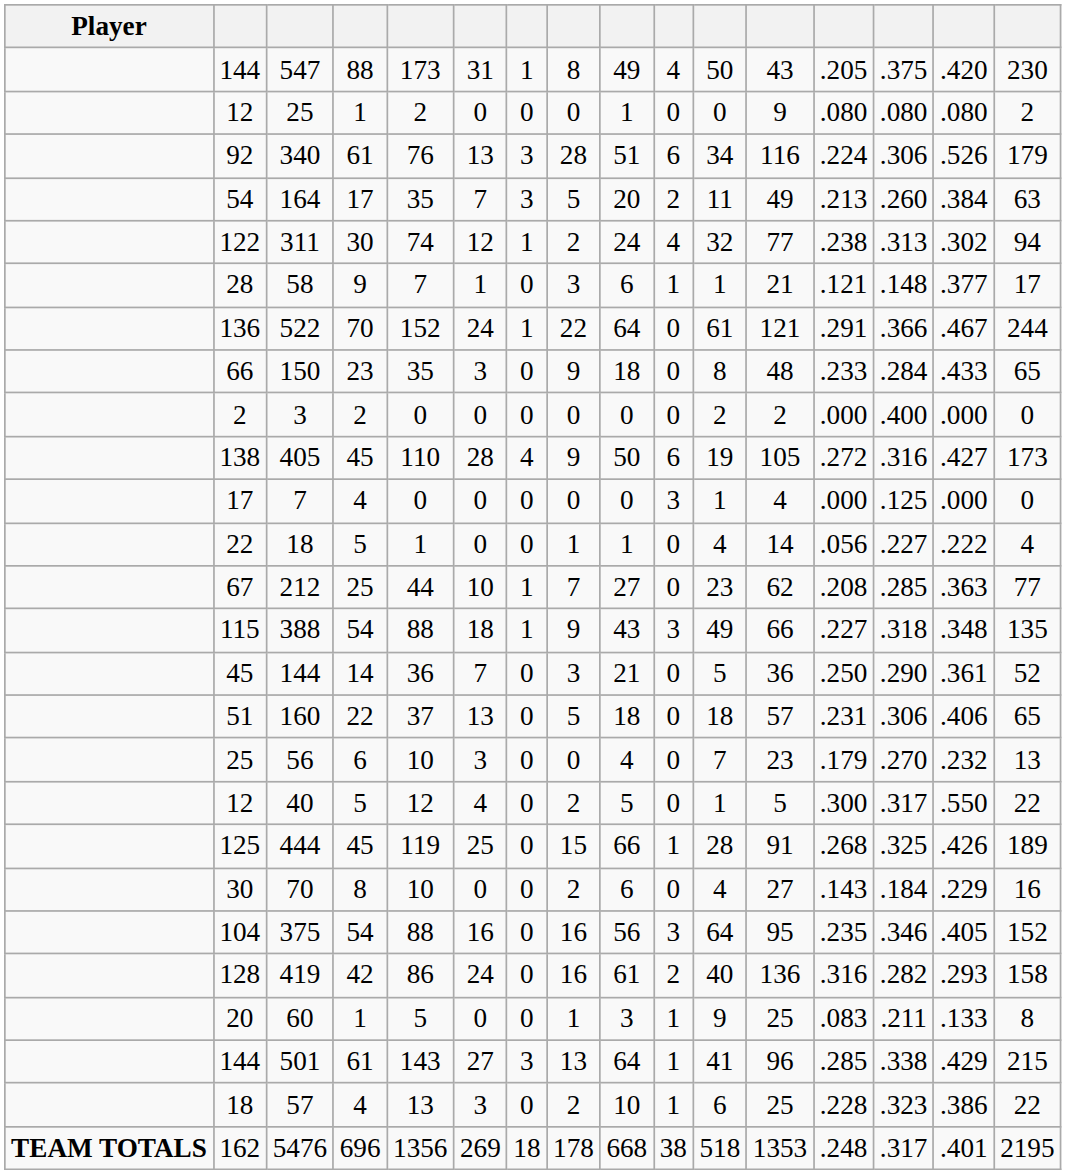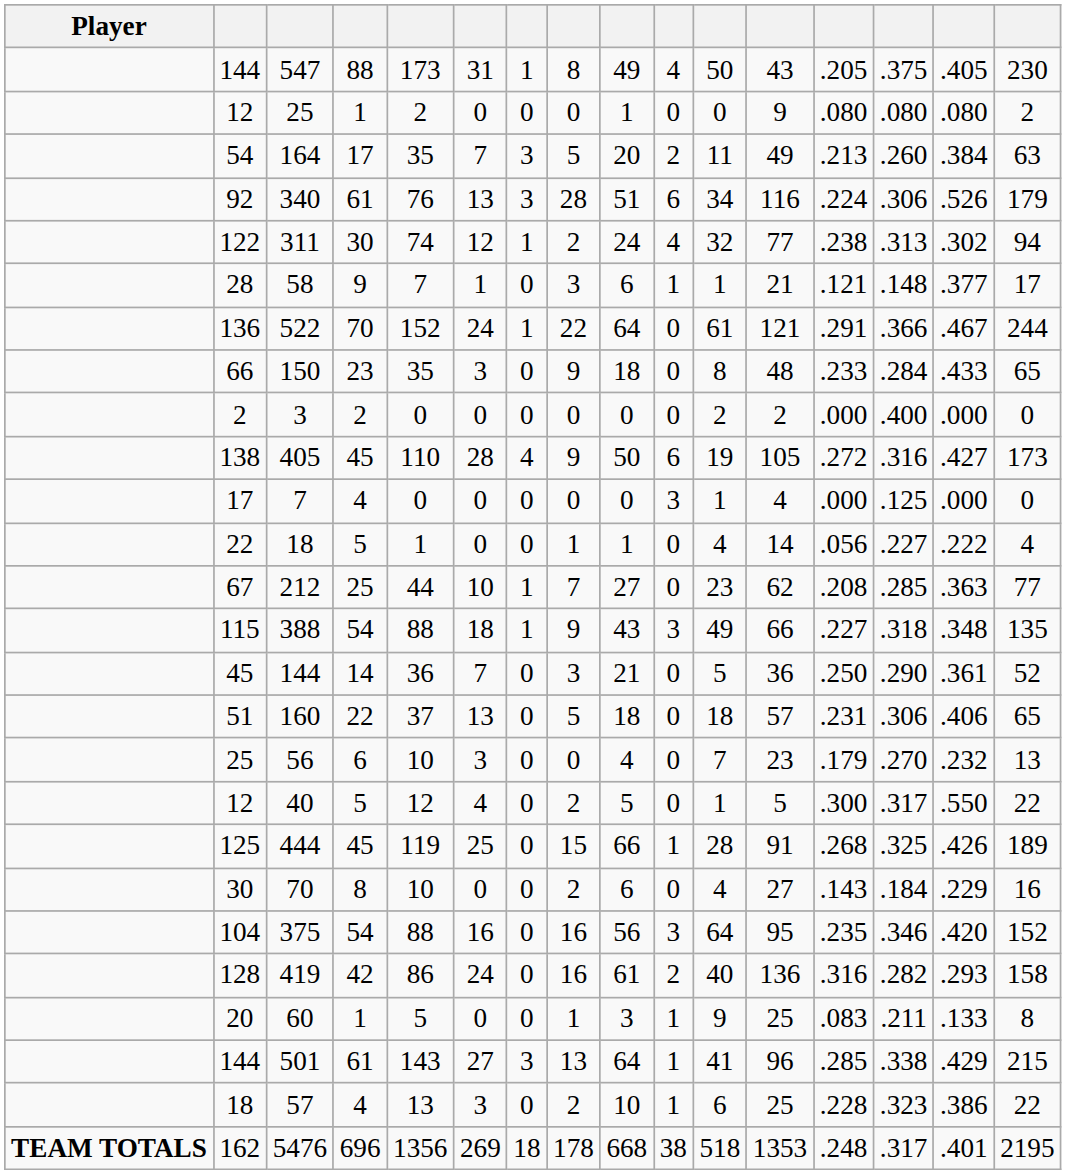(964, 69) .420 -> (964, 69) .405
rows swapped: (300, 155) <-> (300, 198)
(964, 931) .405 -> (964, 931) .420
